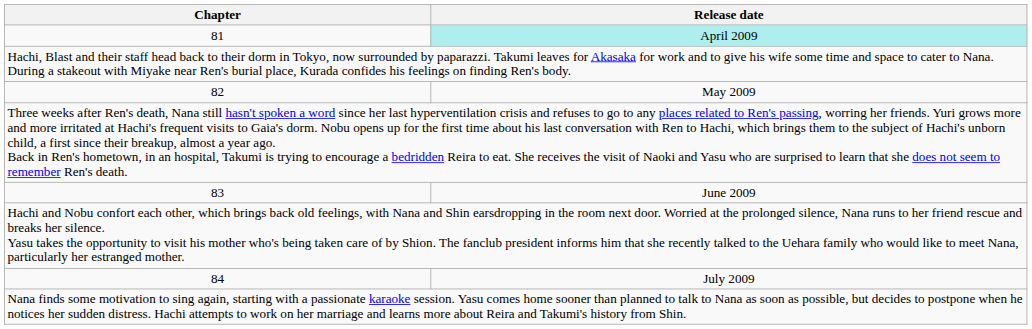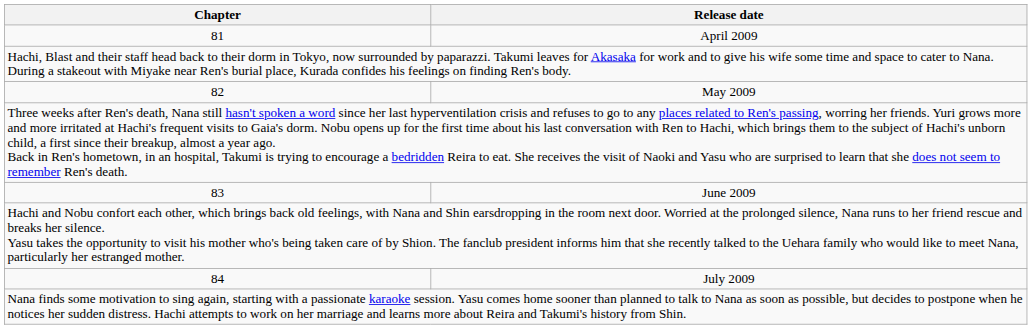(729, 35) paleturquoise background -> (729, 35) no background
